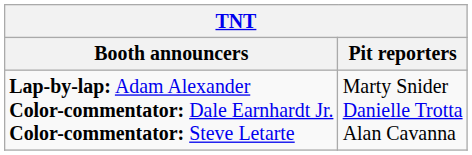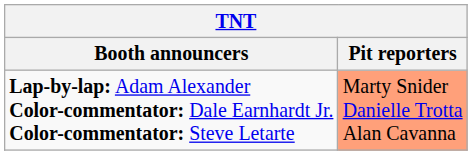(403, 110) no background -> (403, 110) lightsalmon background
